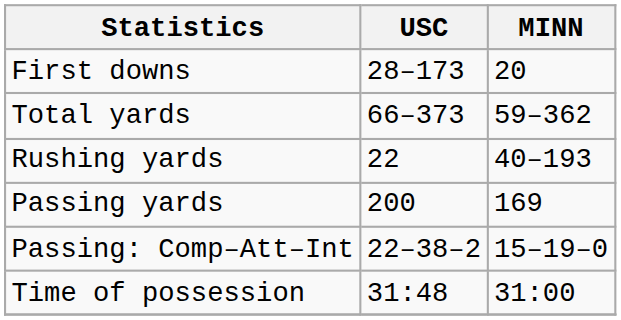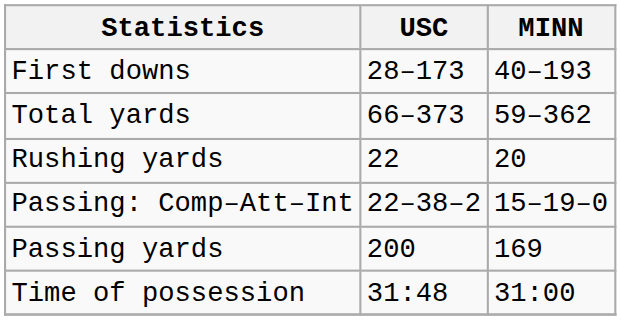(510, 72) 20 -> (543, 72) 40–193
(543, 160) 40–193 -> (510, 160) 20
rows swapped: (117, 204) <-> (183, 249)
